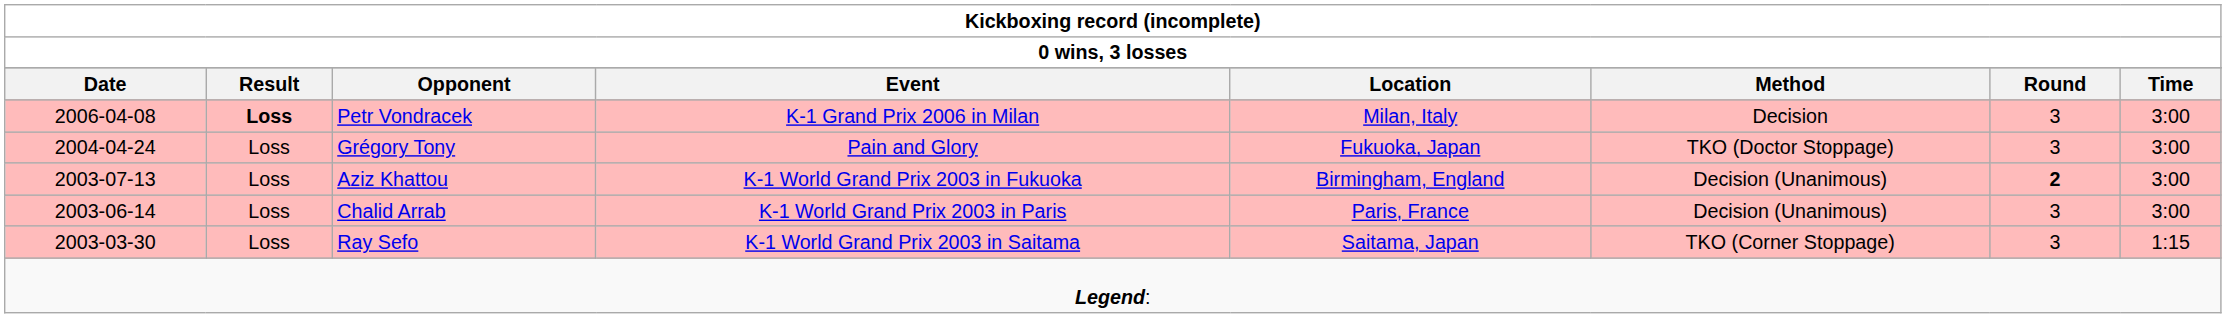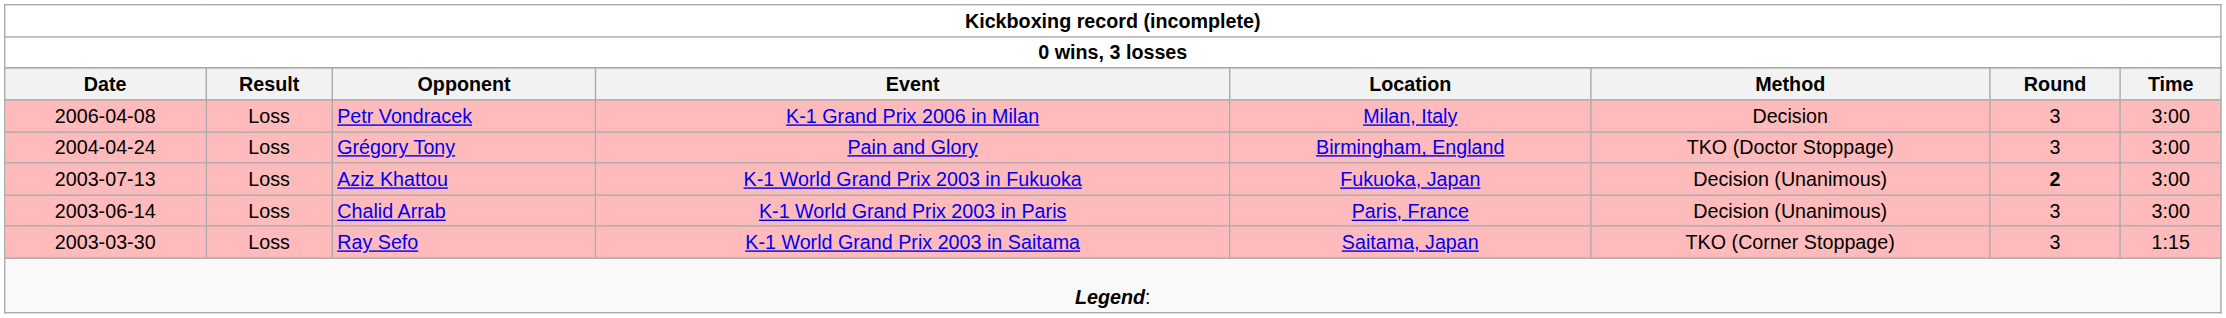(269, 116) bold -> (269, 116) normal
(1410, 147) Fukuoka, Japan -> (1410, 147) Birmingham, England
(1410, 179) Birmingham, England -> (1410, 179) Fukuoka, Japan
